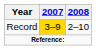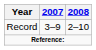(53, 27) gold background -> (53, 27) no background
